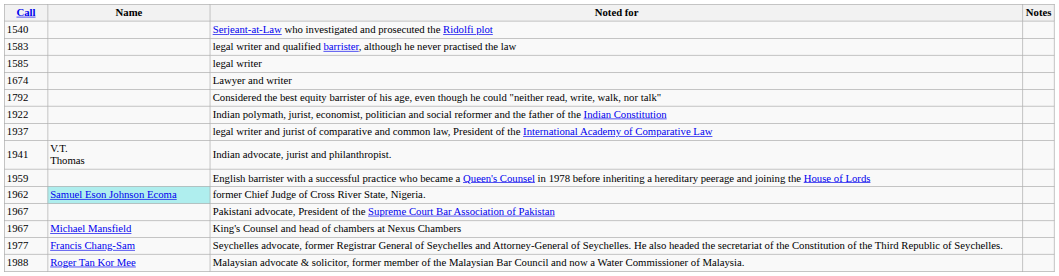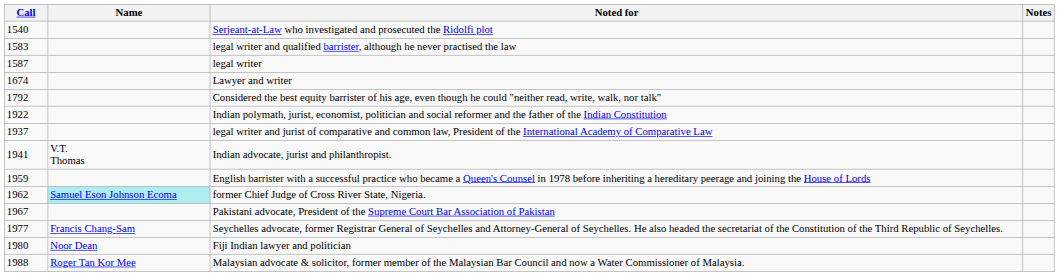(18, 64) 1585 -> (18, 64) 1587
- row: (337, 229)
+ row: (282, 246)
